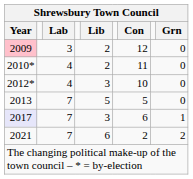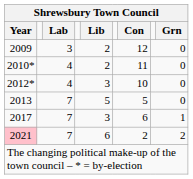(21, 48) pink background -> (21, 48) no background
(21, 118) lavender background -> (21, 118) no background
(21, 135) no background -> (21, 135) pink background
